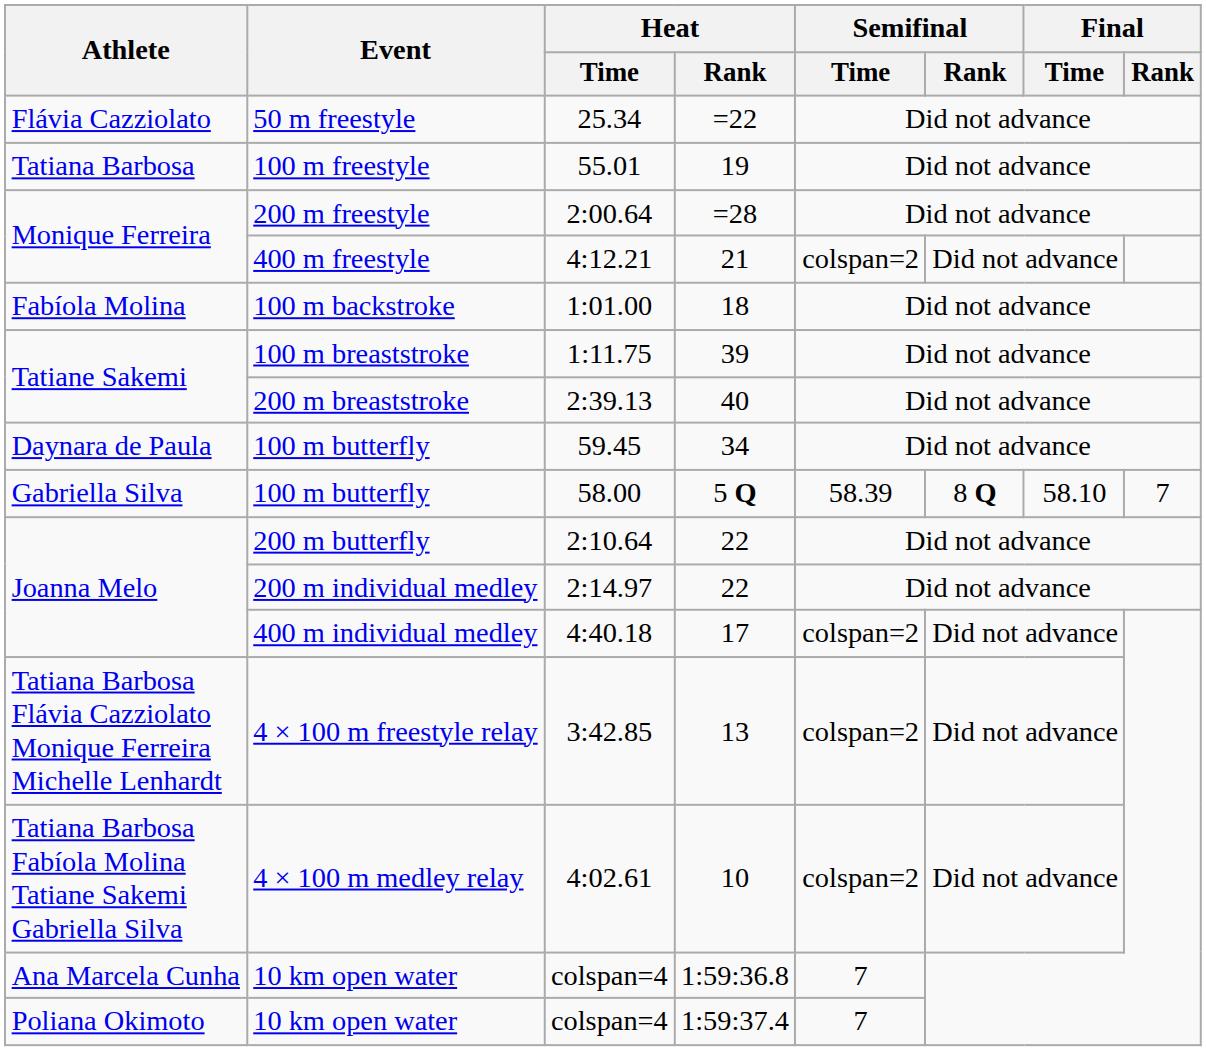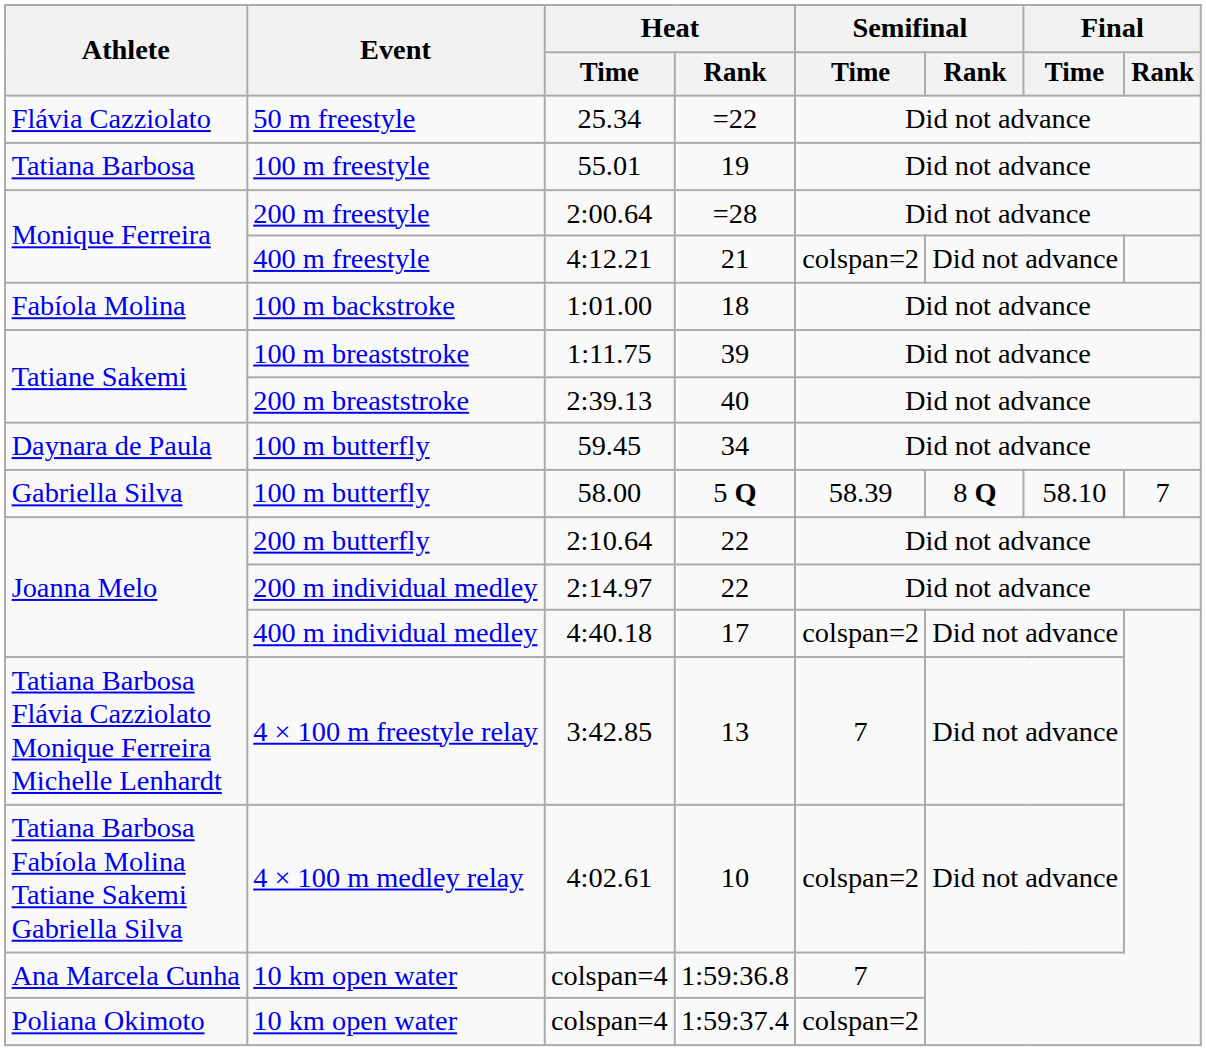(861, 731) colspan=2 -> (861, 731) 7
(861, 1022) 7 -> (861, 1022) colspan=2
